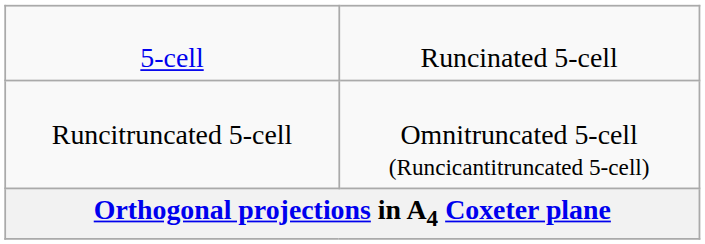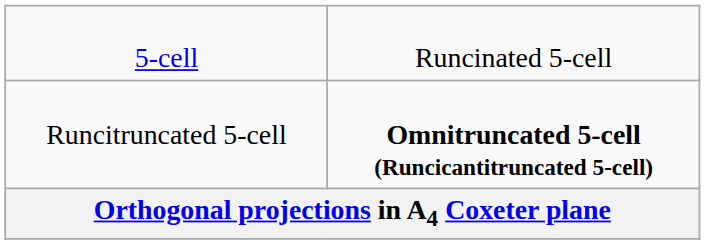(519, 149) normal -> (514, 149) bold
